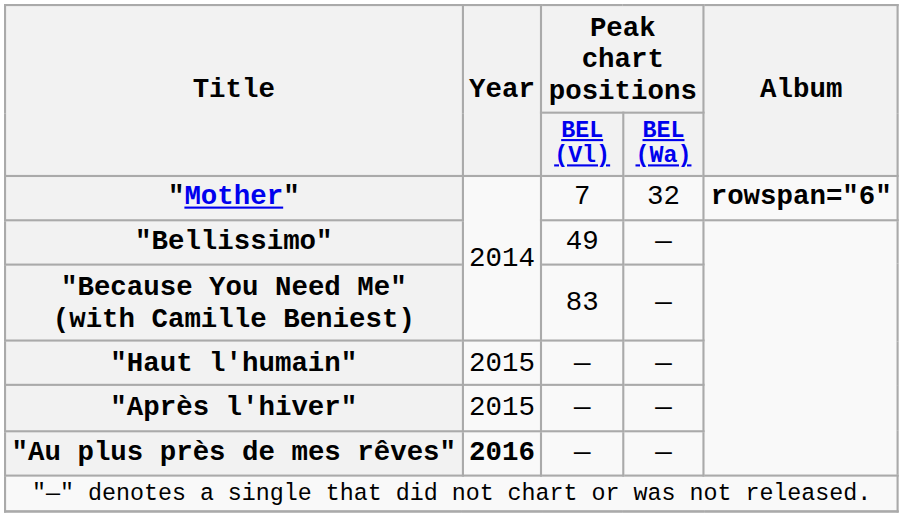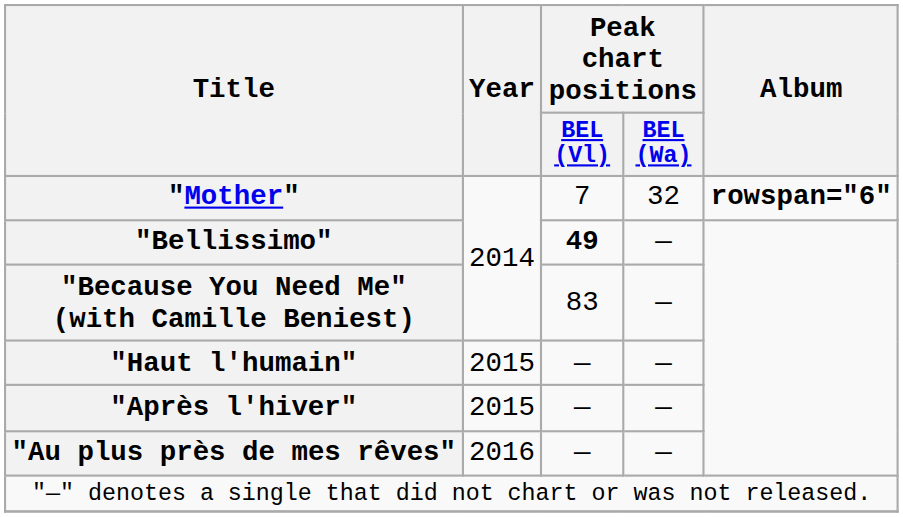(582, 242) normal -> (582, 242) bold
(502, 453) bold -> (502, 453) normal
